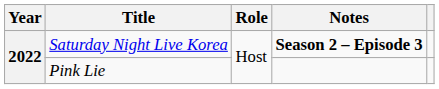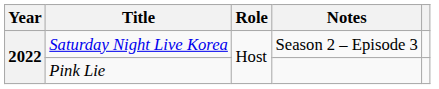(349, 44) bold -> (347, 44) normal
